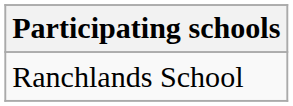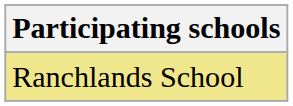(128, 76) no background -> (128, 76) khaki background
